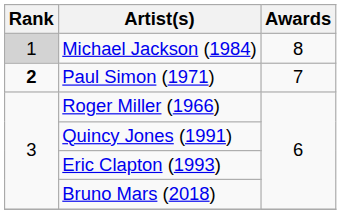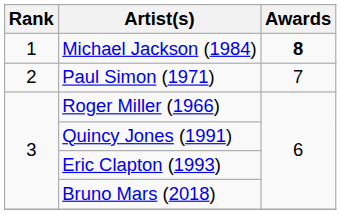(31, 48) lightgrey background -> (31, 48) no background
(298, 48) normal -> (298, 48) bold
(31, 77) bold -> (31, 77) normal
